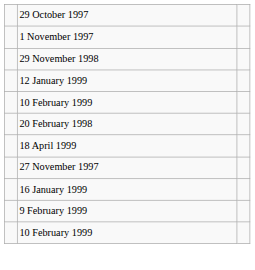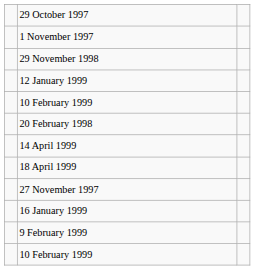+ row: (11, 146)
